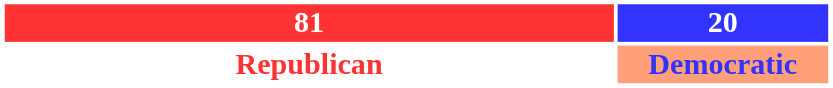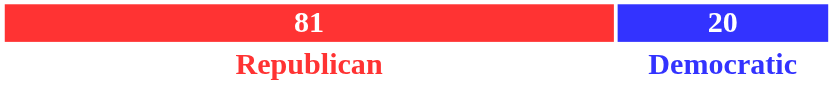(723, 64) lightsalmon background -> (723, 64) no background
